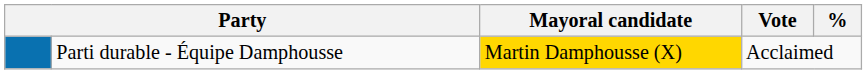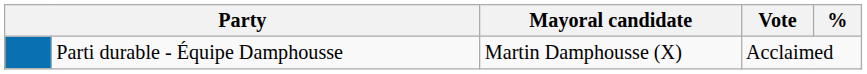(583, 52) gold background -> (583, 52) no background
